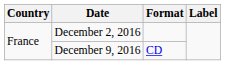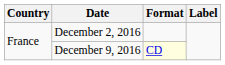(154, 50) no background -> (154, 50) lightyellow background
